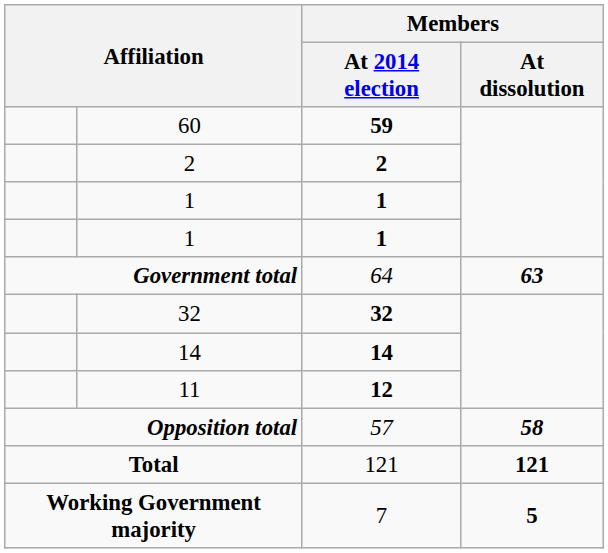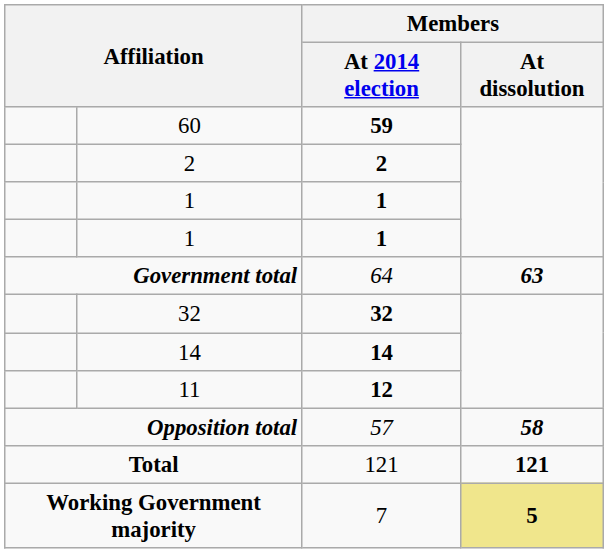(532, 515) no background -> (532, 515) khaki background
